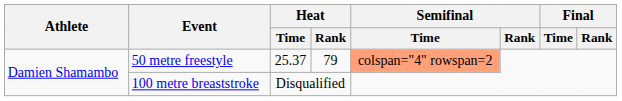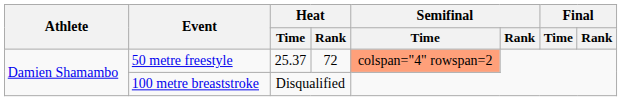(331, 61) 79 -> (331, 61) 72
